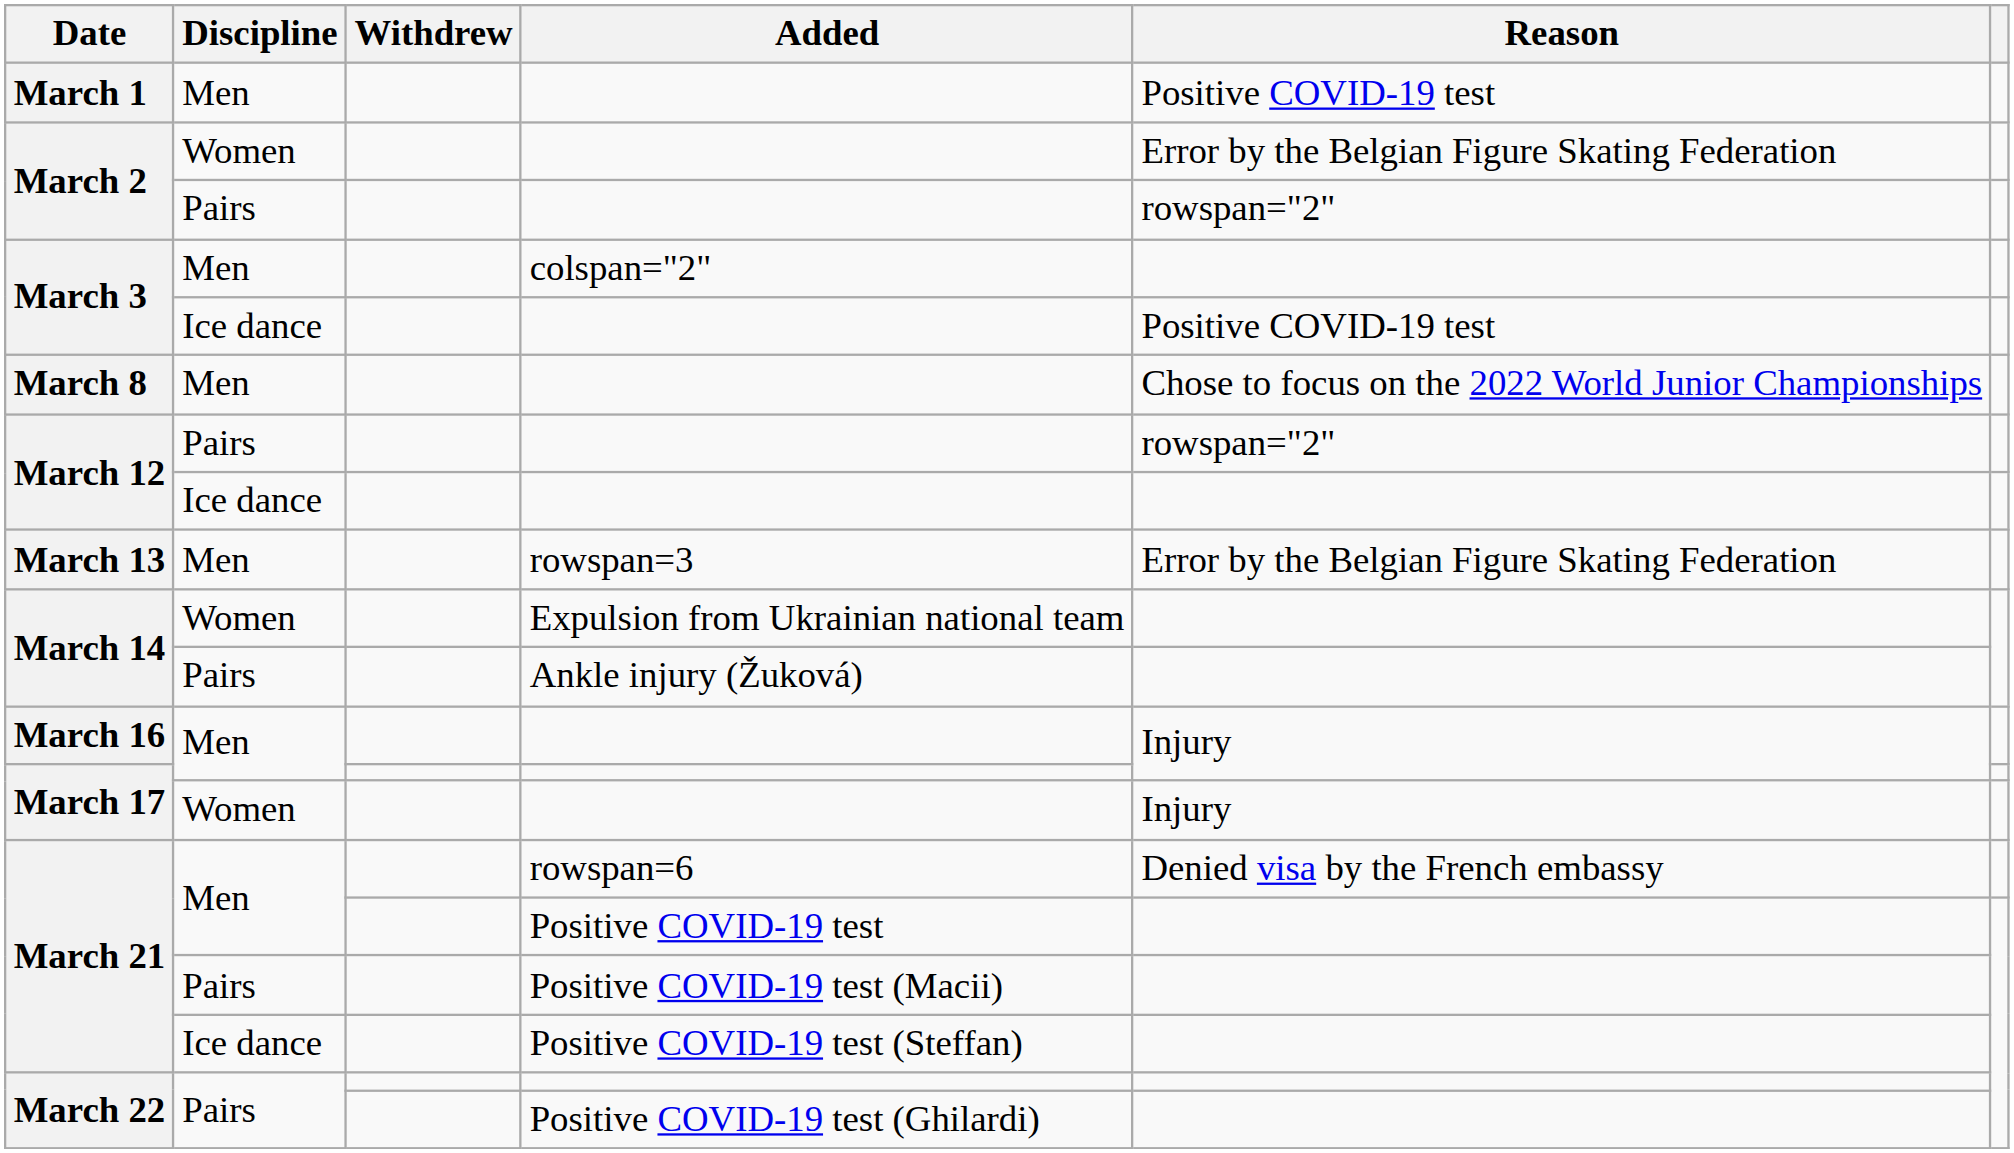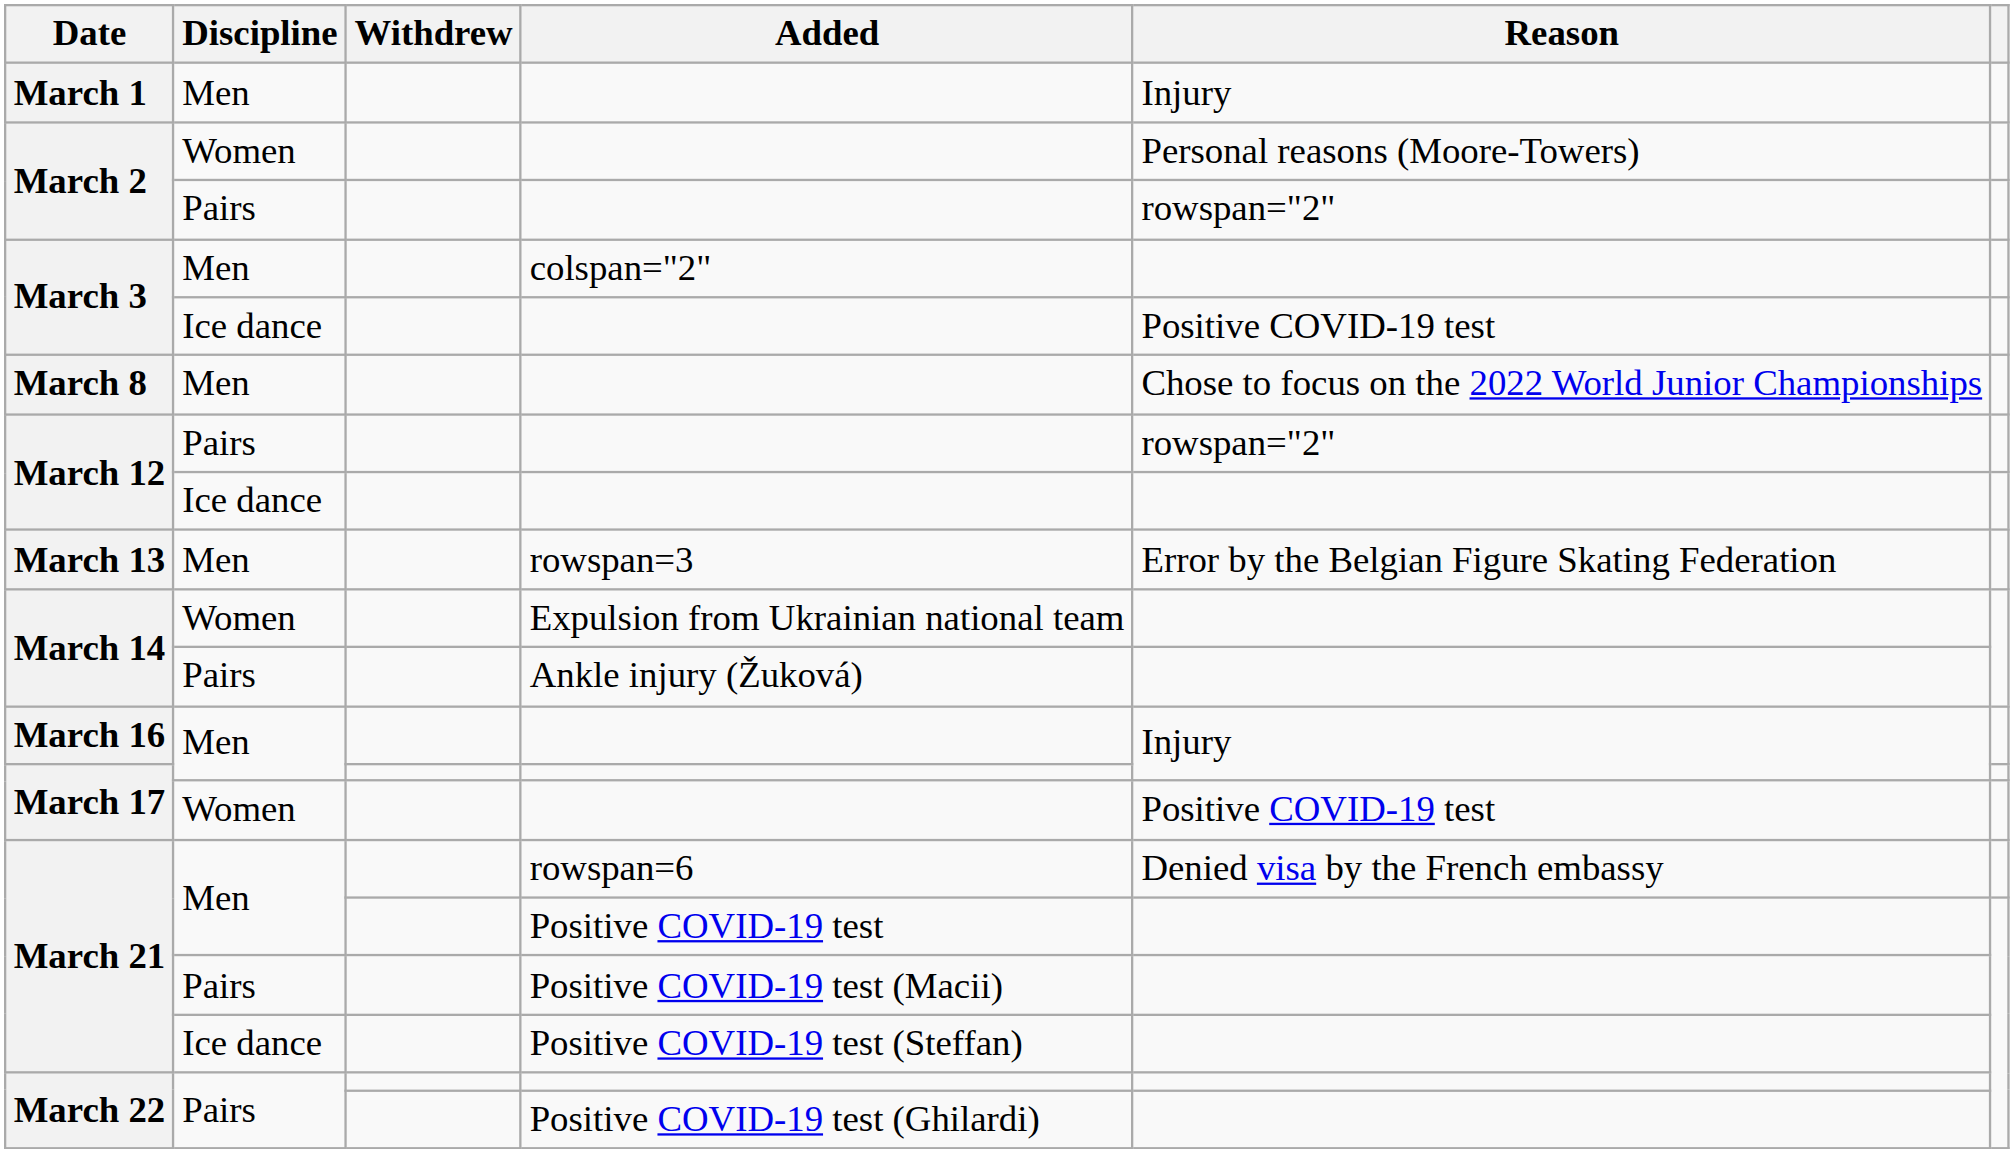(1318, 92) Positive COVID-19 test -> (1186, 92) Injury
(1489, 150) Error by the Belgian Figure Skating Federation -> (1391, 150) Personal reasons (Moore-Towers)
(1186, 809) Injury -> (1318, 809) Positive COVID-19 test
